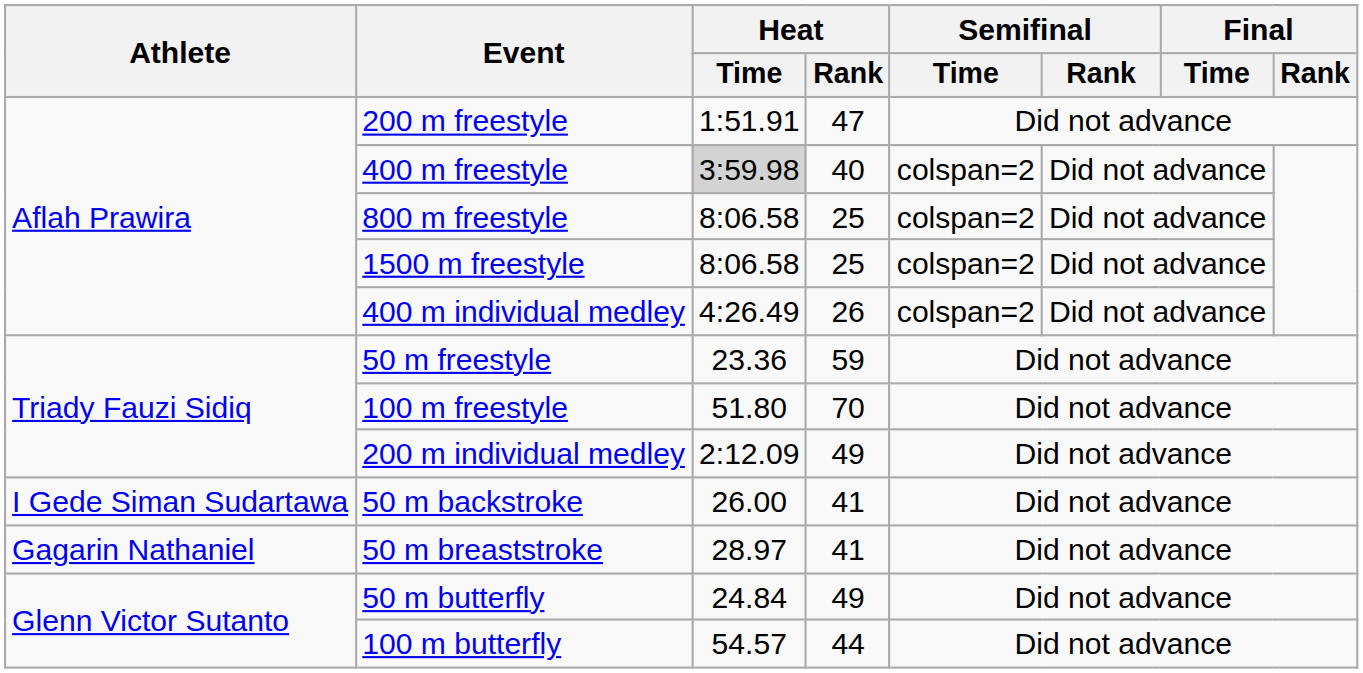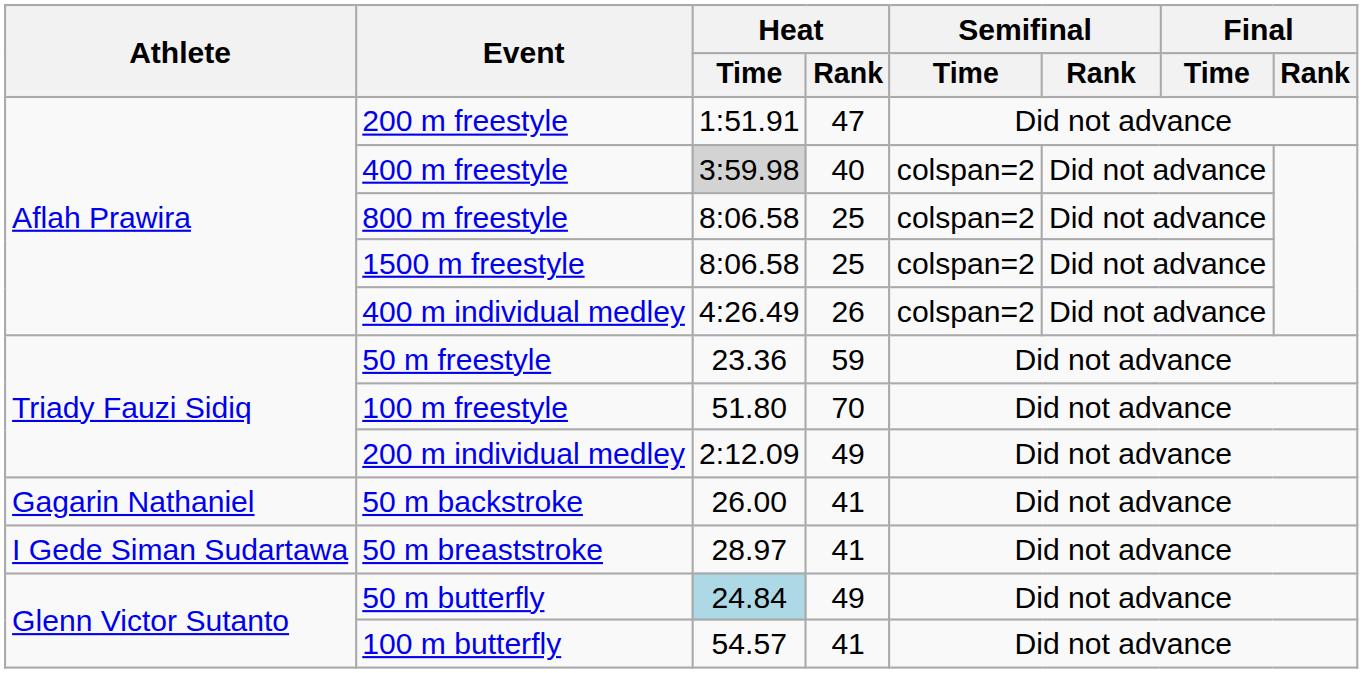(180, 502) I Gede Siman Sudartawa -> (133, 502) Gagarin Nathaniel
(133, 550) Gagarin Nathaniel -> (180, 550) I Gede Siman Sudartawa
(749, 597) no background -> (749, 597) lightblue background
(848, 645) 44 -> (848, 645) 41
